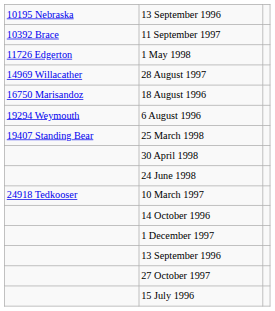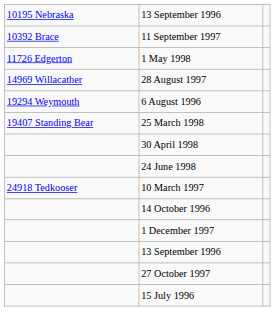- row: (45, 95)
